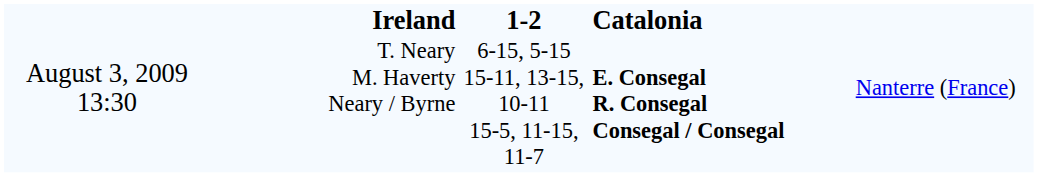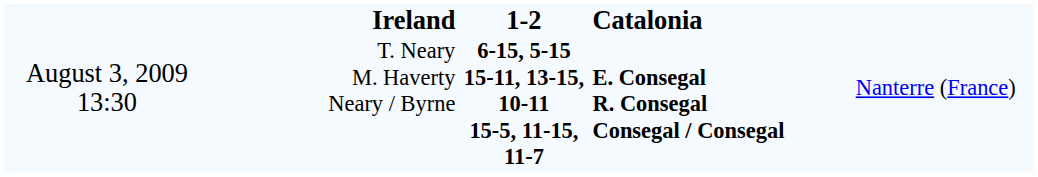(524, 104) normal -> (524, 104) bold
